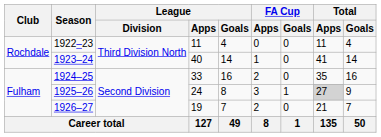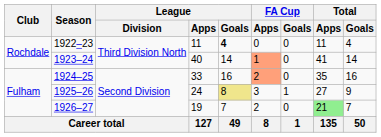(224, 44) normal -> (224, 44) bold
(256, 60) no background -> (256, 60) lightsalmon background
(256, 76) no background -> (256, 76) lightsalmon background
(224, 92) no background -> (224, 92) khaki background
(322, 92) lightgrey background -> (322, 92) no background
(322, 108) no background -> (322, 108) lightgreen background
